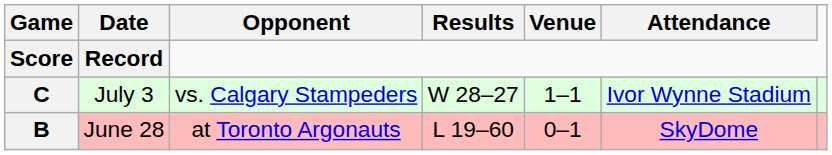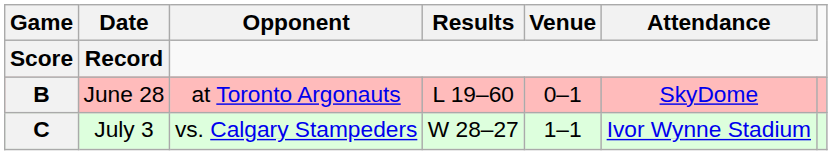rows swapped: (42, 130) <-> (42, 94)
